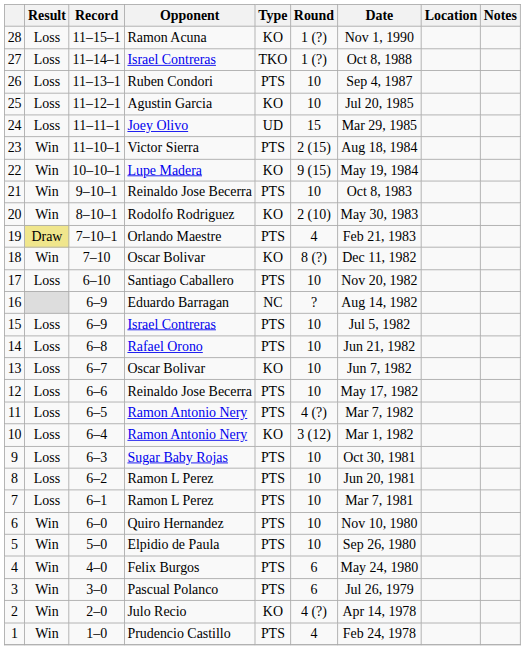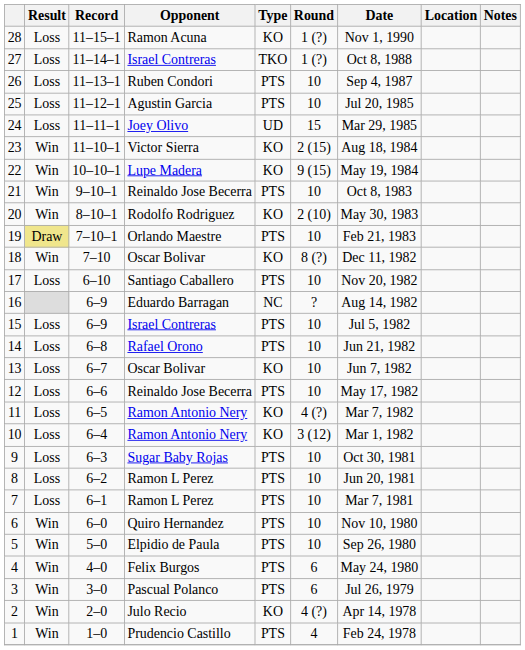(273, 103) KO -> (273, 103) PTS
(273, 147) PTS -> (273, 147) KO
(314, 236) 4 -> (314, 236) 10
(273, 412) PTS -> (273, 412) KO
